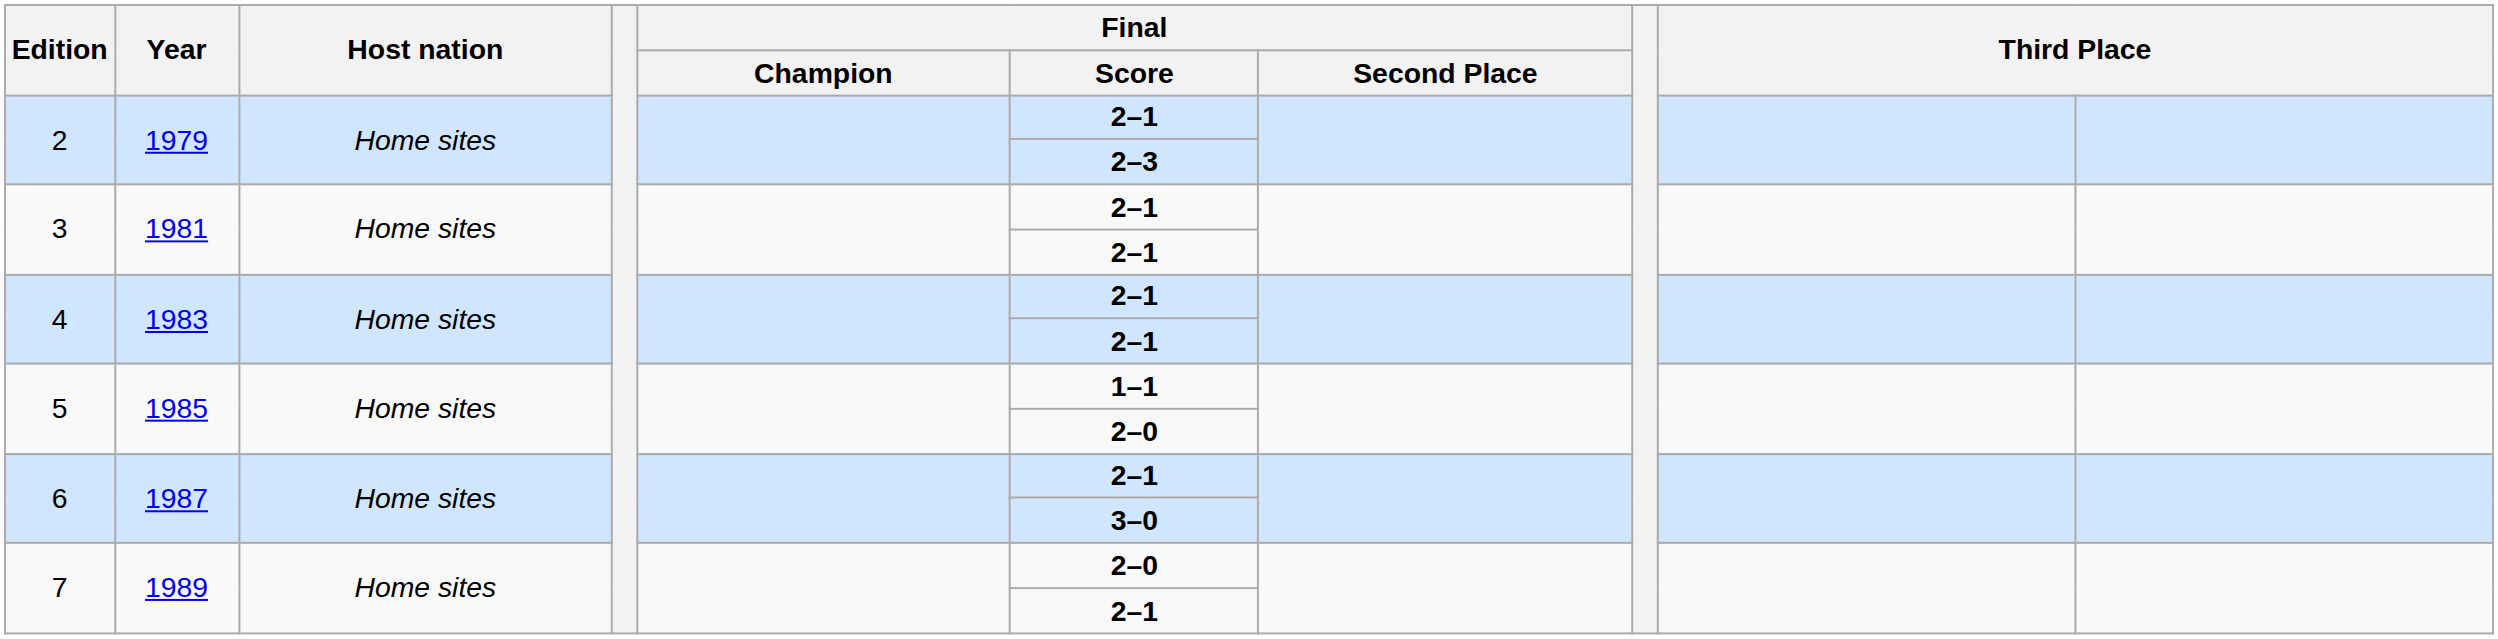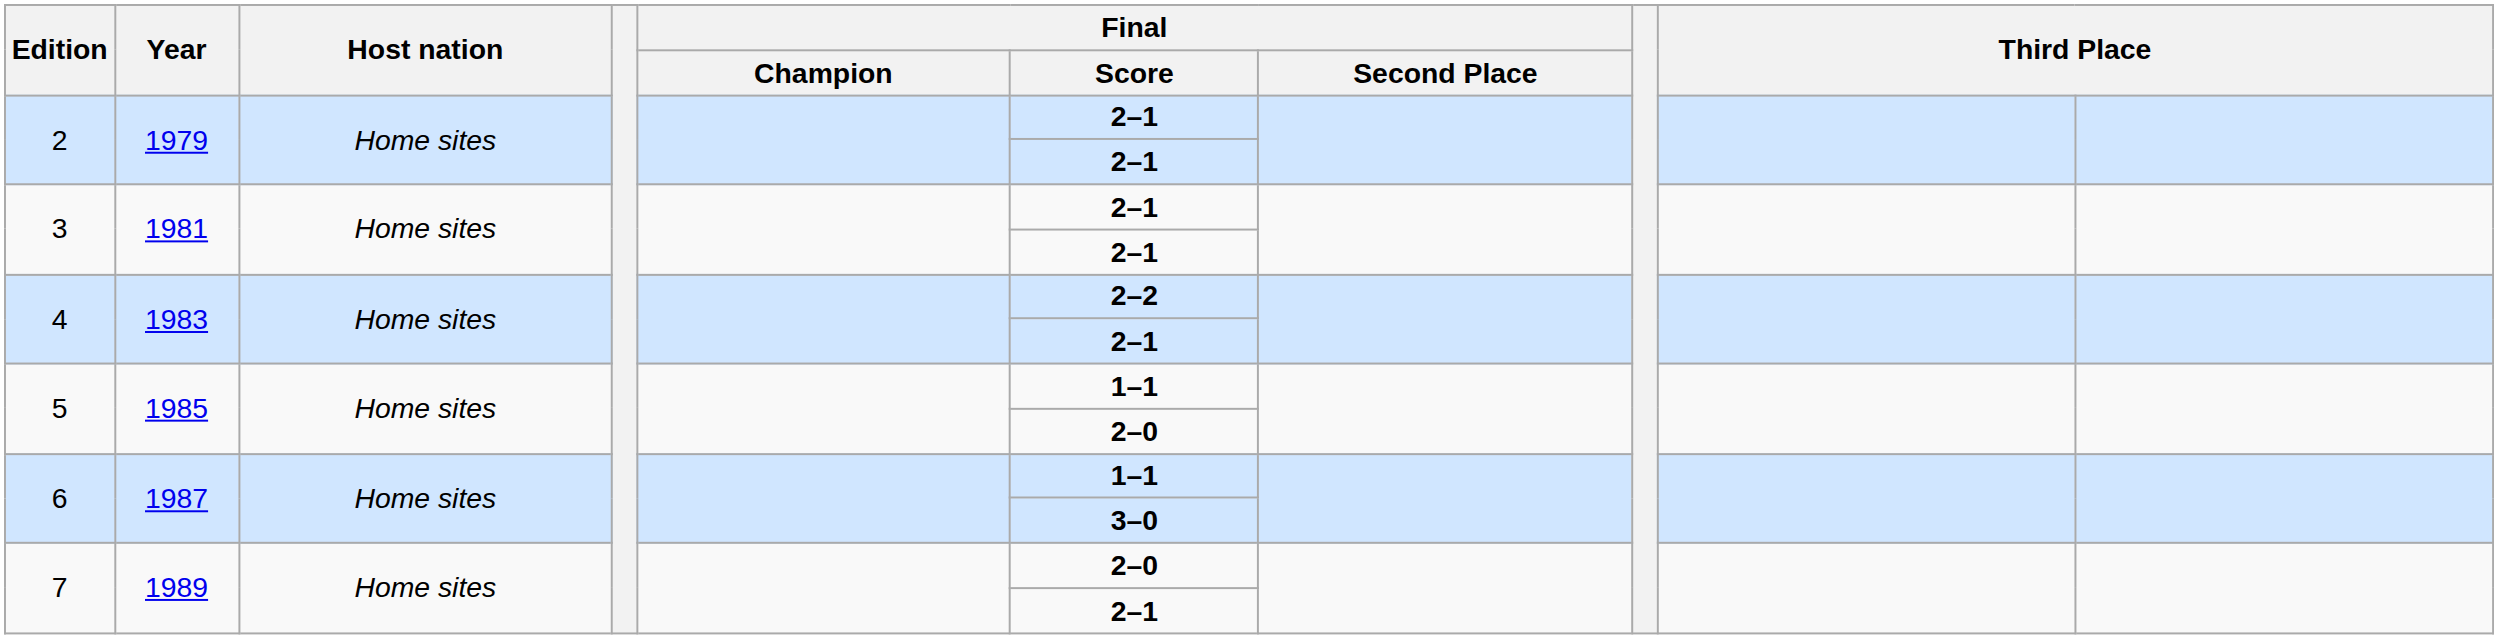(1134, 162) 2–3 -> (1134, 162) 2–1
(1134, 297) 2–1 -> (1134, 297) 2–2
(1134, 476) 2–1 -> (1134, 476) 1–1
